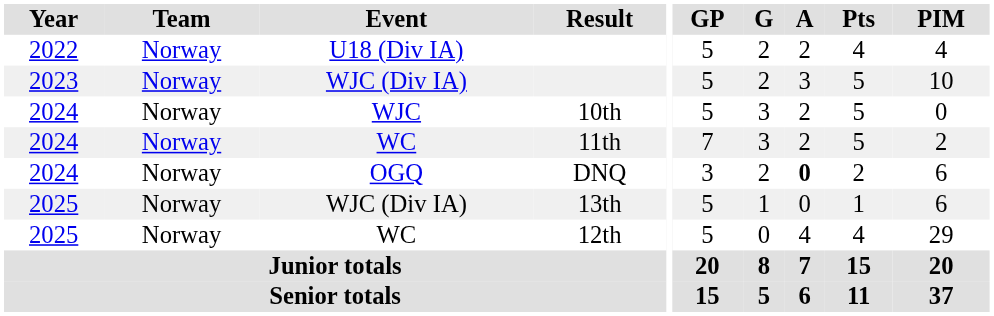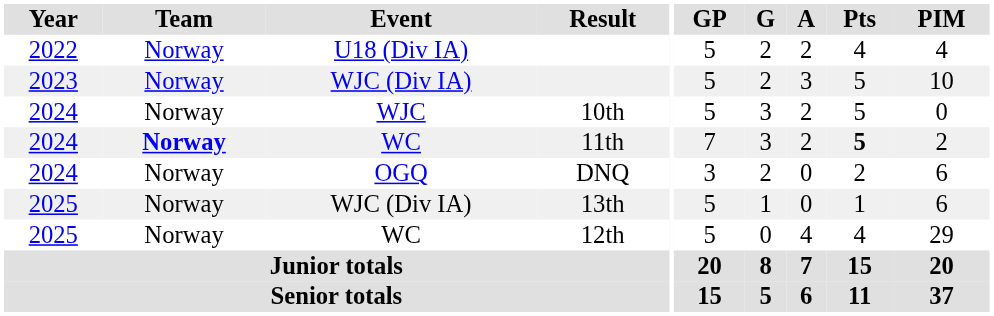(182, 142) normal -> (184, 142) bold
(859, 142) normal -> (860, 142) bold
(805, 173) bold -> (806, 173) normal
